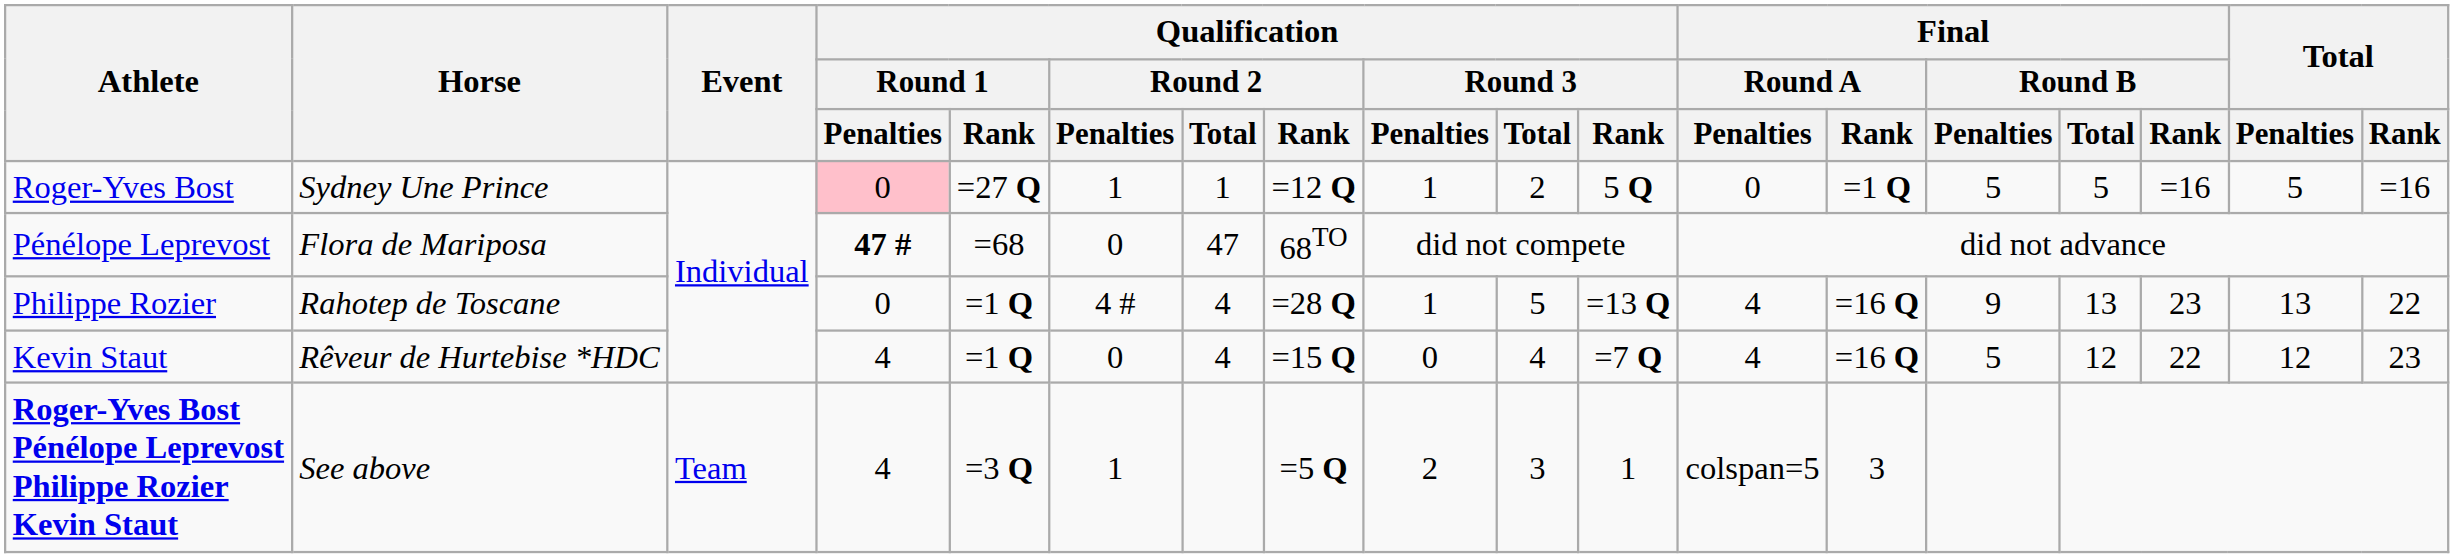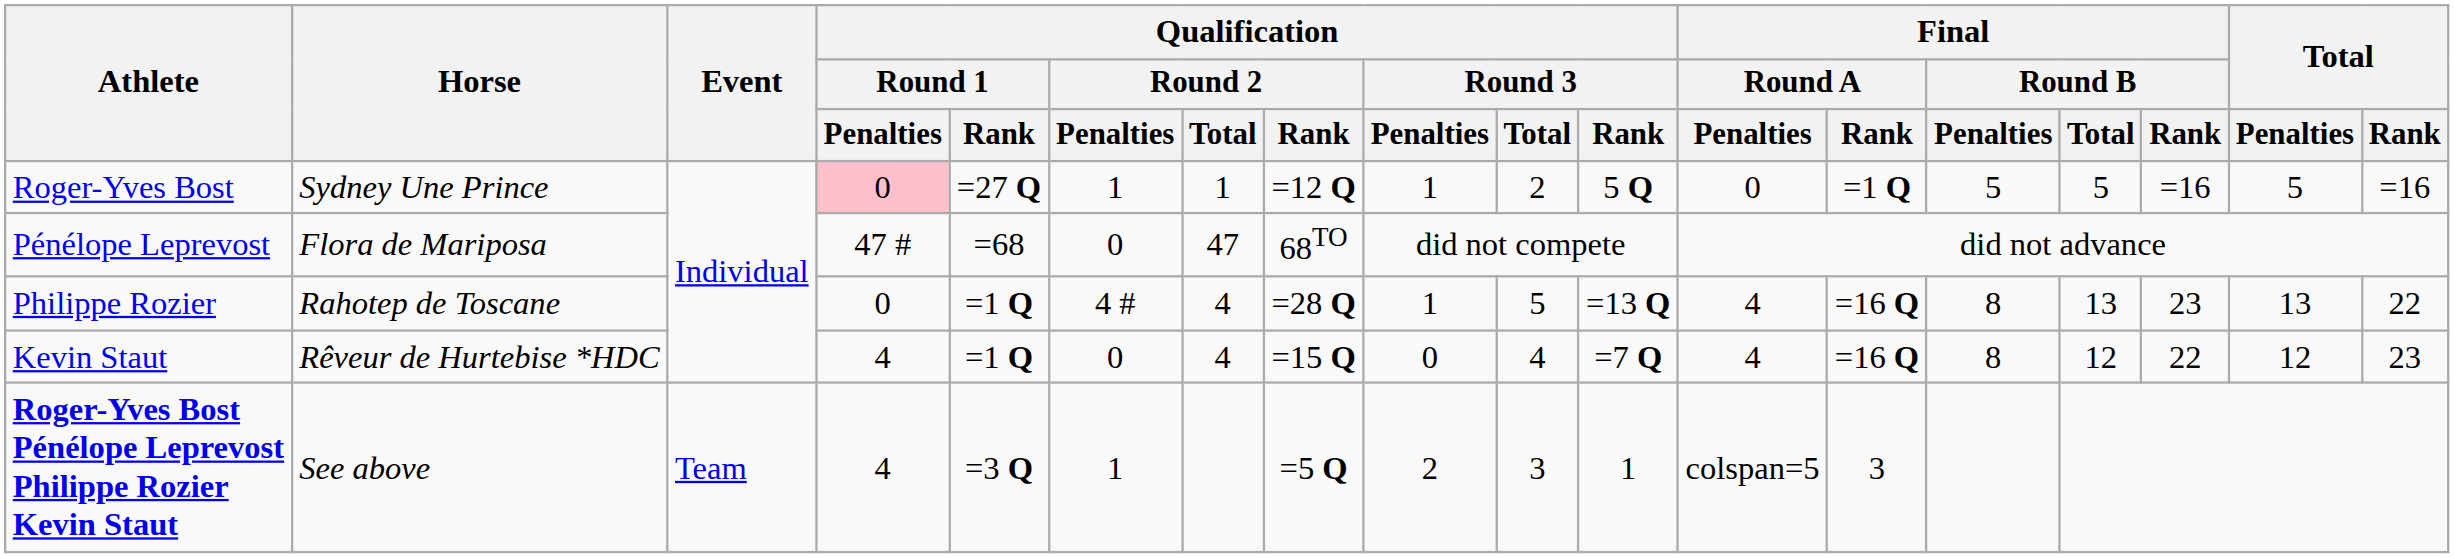(883, 244) bold -> (883, 244) normal
(1993, 302) 9 -> (1993, 302) 8
(1993, 356) 5 -> (1993, 356) 8
